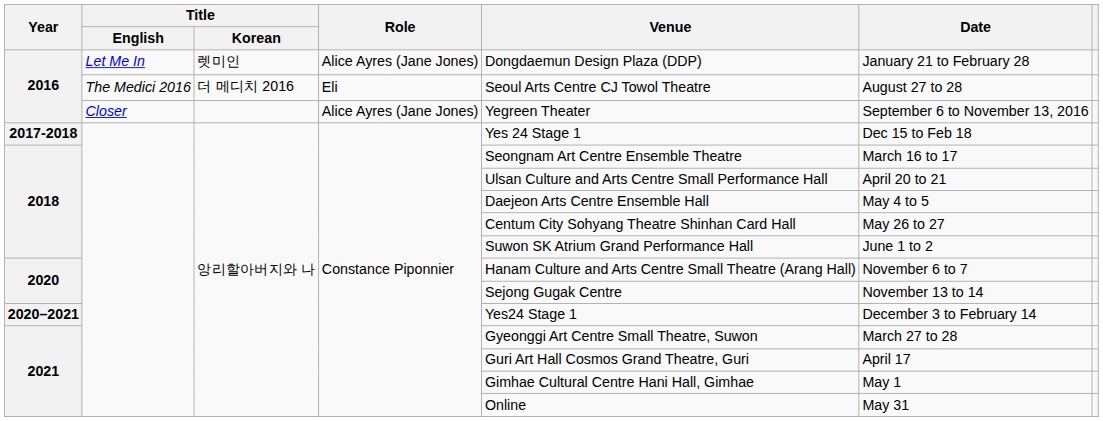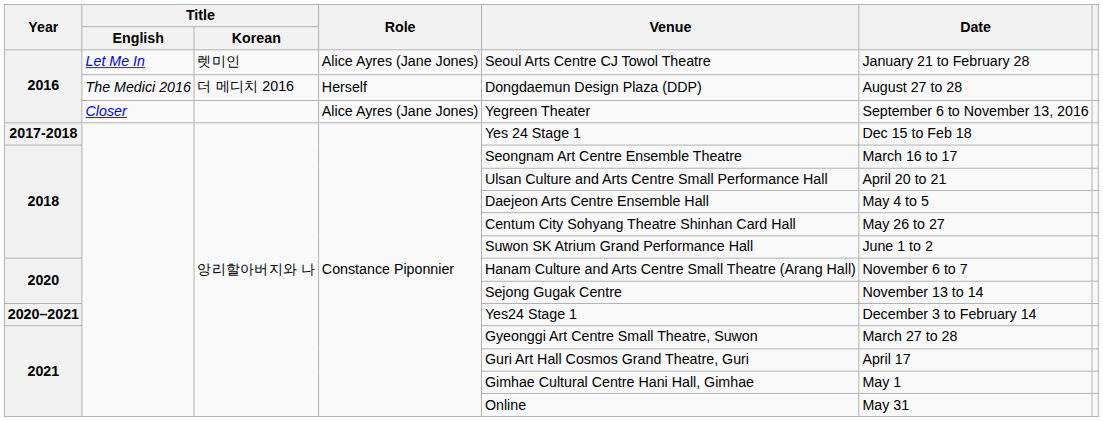(593, 62) Dongdaemun Design Plaza (DDP) -> (598, 62) Seoul Arts Centre CJ Towol Theatre
(330, 87) Eli -> (344, 87) Herself
(598, 87) Seoul Arts Centre CJ Towol Theatre -> (593, 87) Dongdaemun Design Plaza (DDP)
